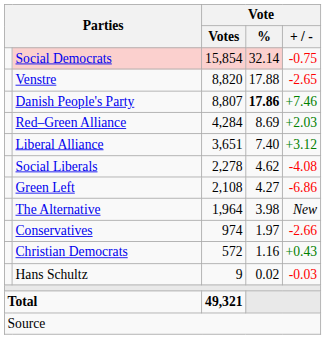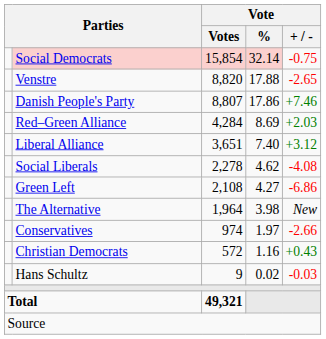(264, 101) bold -> (264, 101) normal
